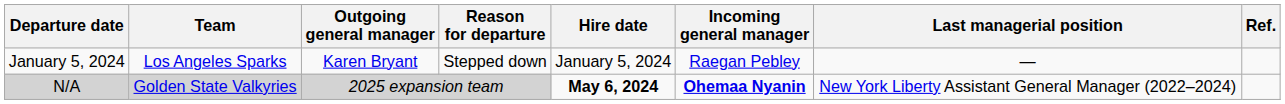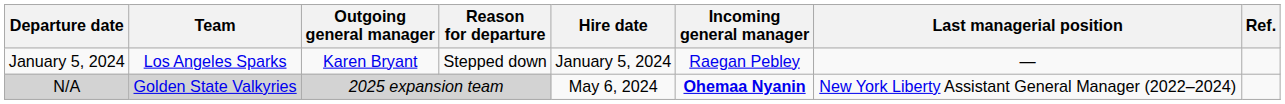(613, 86) bold -> (613, 86) normal
